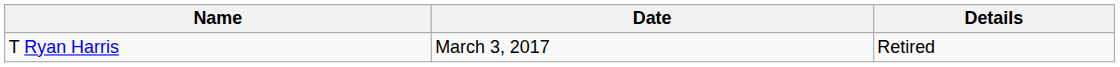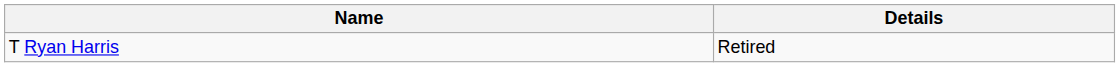- column: (652, 18)
